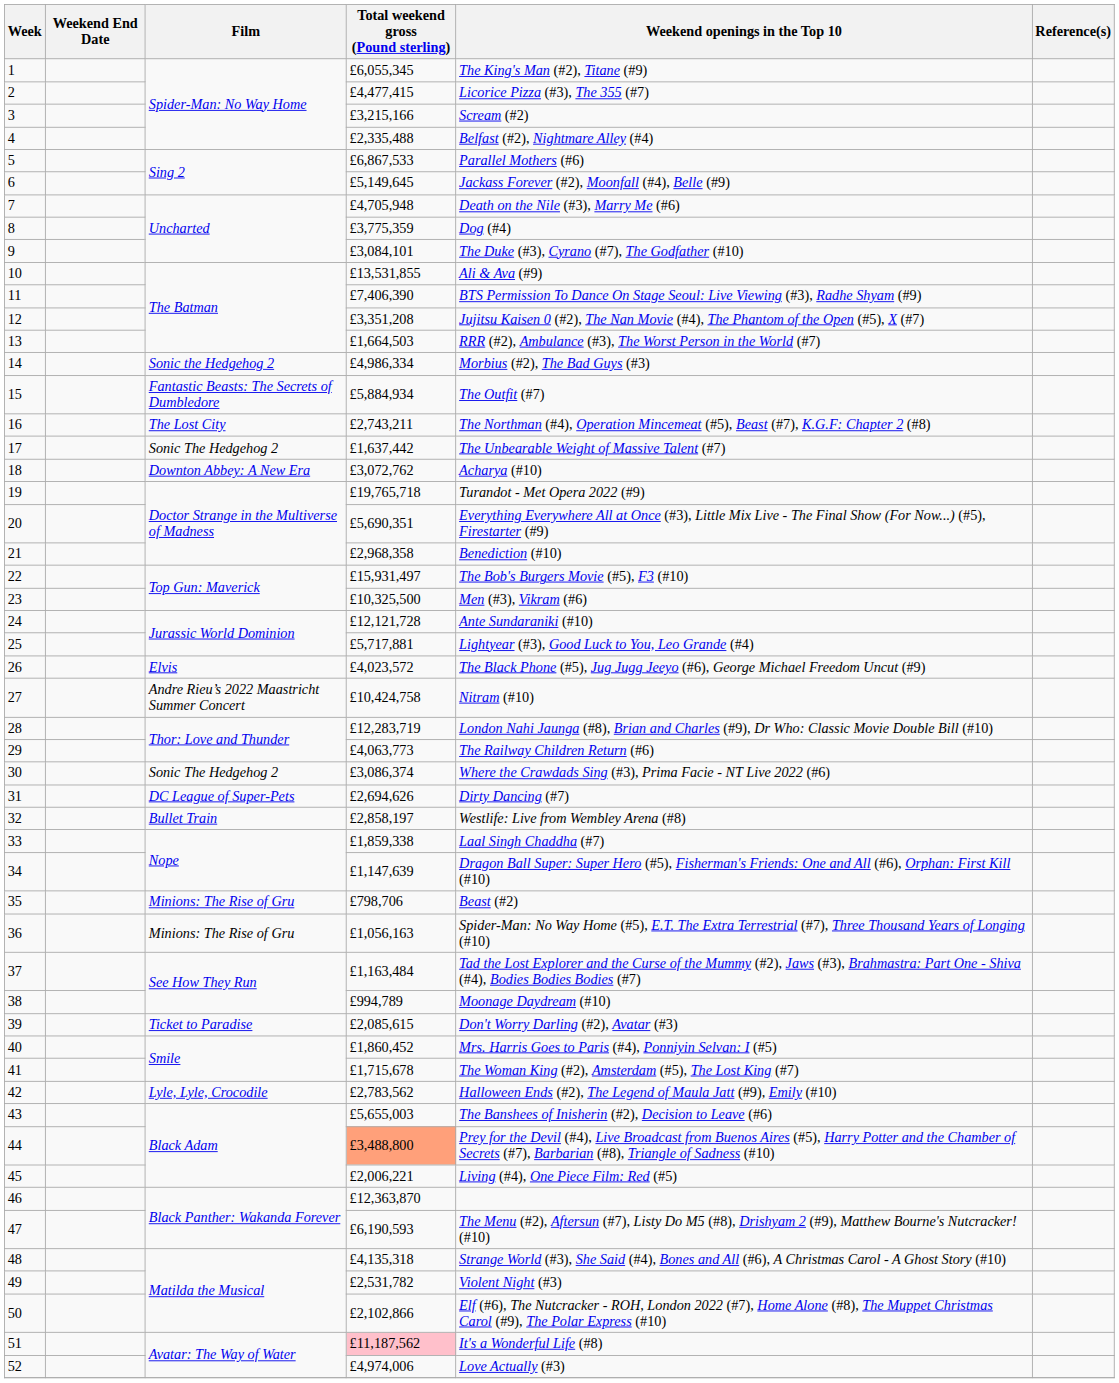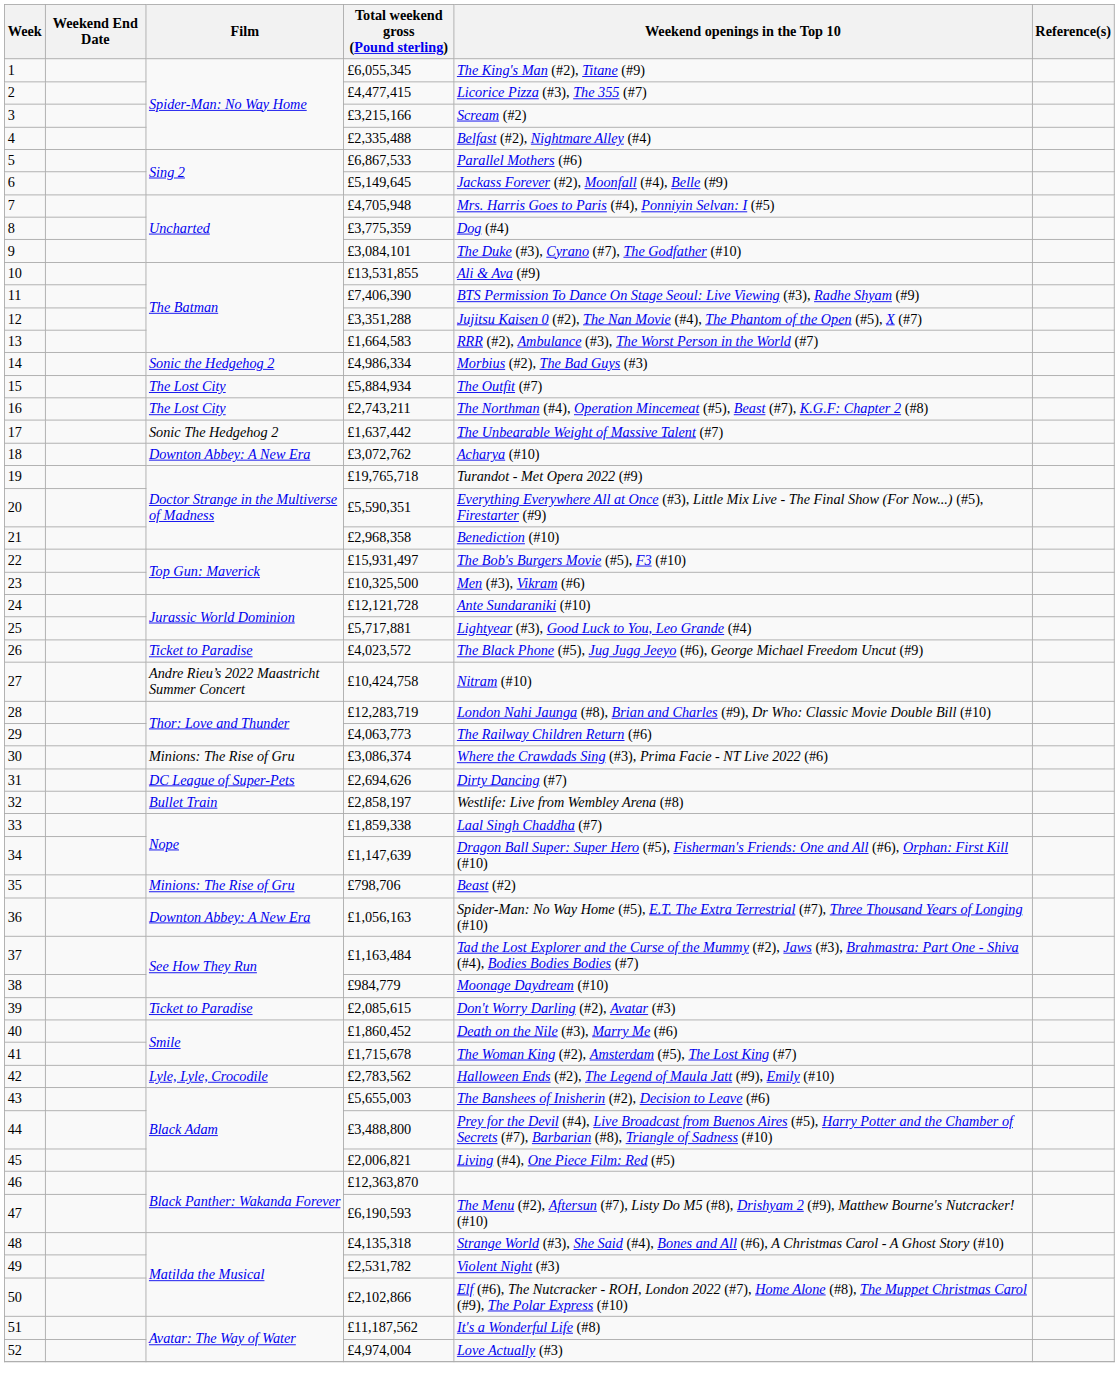(569, 205) Death on the Nile (#3), Marry Me (#6) -> (616, 205) Mrs. Harris Goes to Paris (#4), Ponniyin Selvan: I (#5)
(382, 318) £3,351,208 -> (379, 318) £3,351,288
(382, 341) £1,664,503 -> (379, 341) £1,664,583
(240, 394) Fantastic Beasts: The Secrets of Dumbledore -> (187, 386) The Lost City
(382, 523) £5,690,351 -> (379, 507) £5,590,351
(163, 667) Elvis -> (201, 651) Ticket to Paradise
(213, 773) Sonic The Hedgehog 2 -> (222, 757) Minions: The Rise of Gru
(222, 932) Minions: The Rise of Gru -> (230, 916) Downton Abbey: A New Era
(376, 1002) £994,789 -> (374, 986) £984,779
(618, 1047) Mrs. Harris Goes to Paris (#4), Ponniyin Selvan: I (#5) -> (567, 1031) Death on the Nile (#3), Marry Me (#6)
(382, 1145) lightsalmon background -> (379, 1129) no background
(382, 1176) £2,006,221 -> (379, 1160) £2,006,821
(385, 1343) pink background -> (383, 1327) no background
(382, 1366) £4,974,006 -> (379, 1350) £4,974,004
